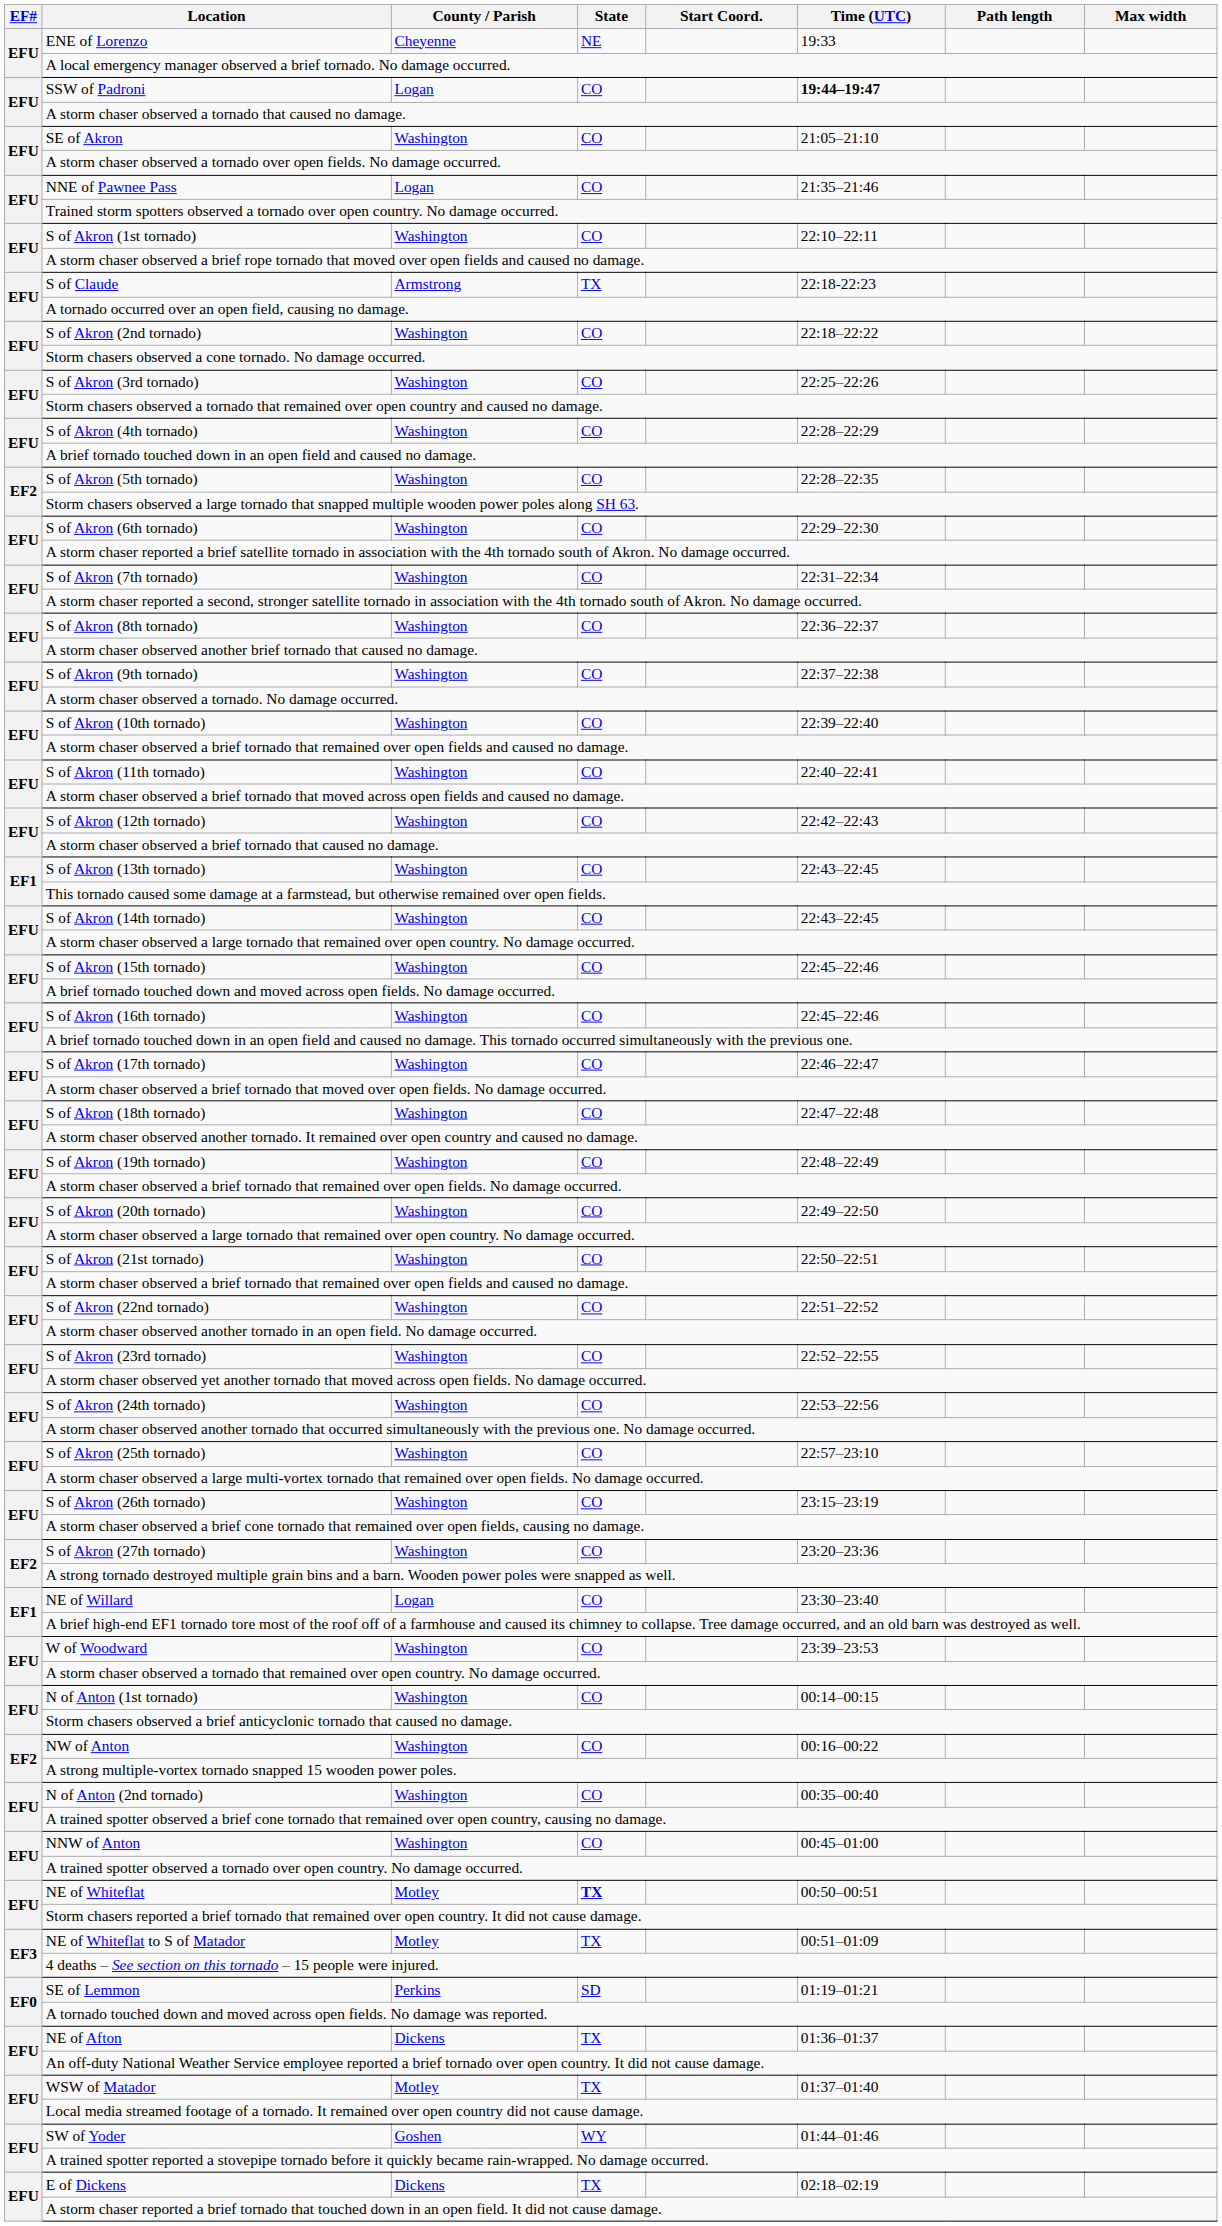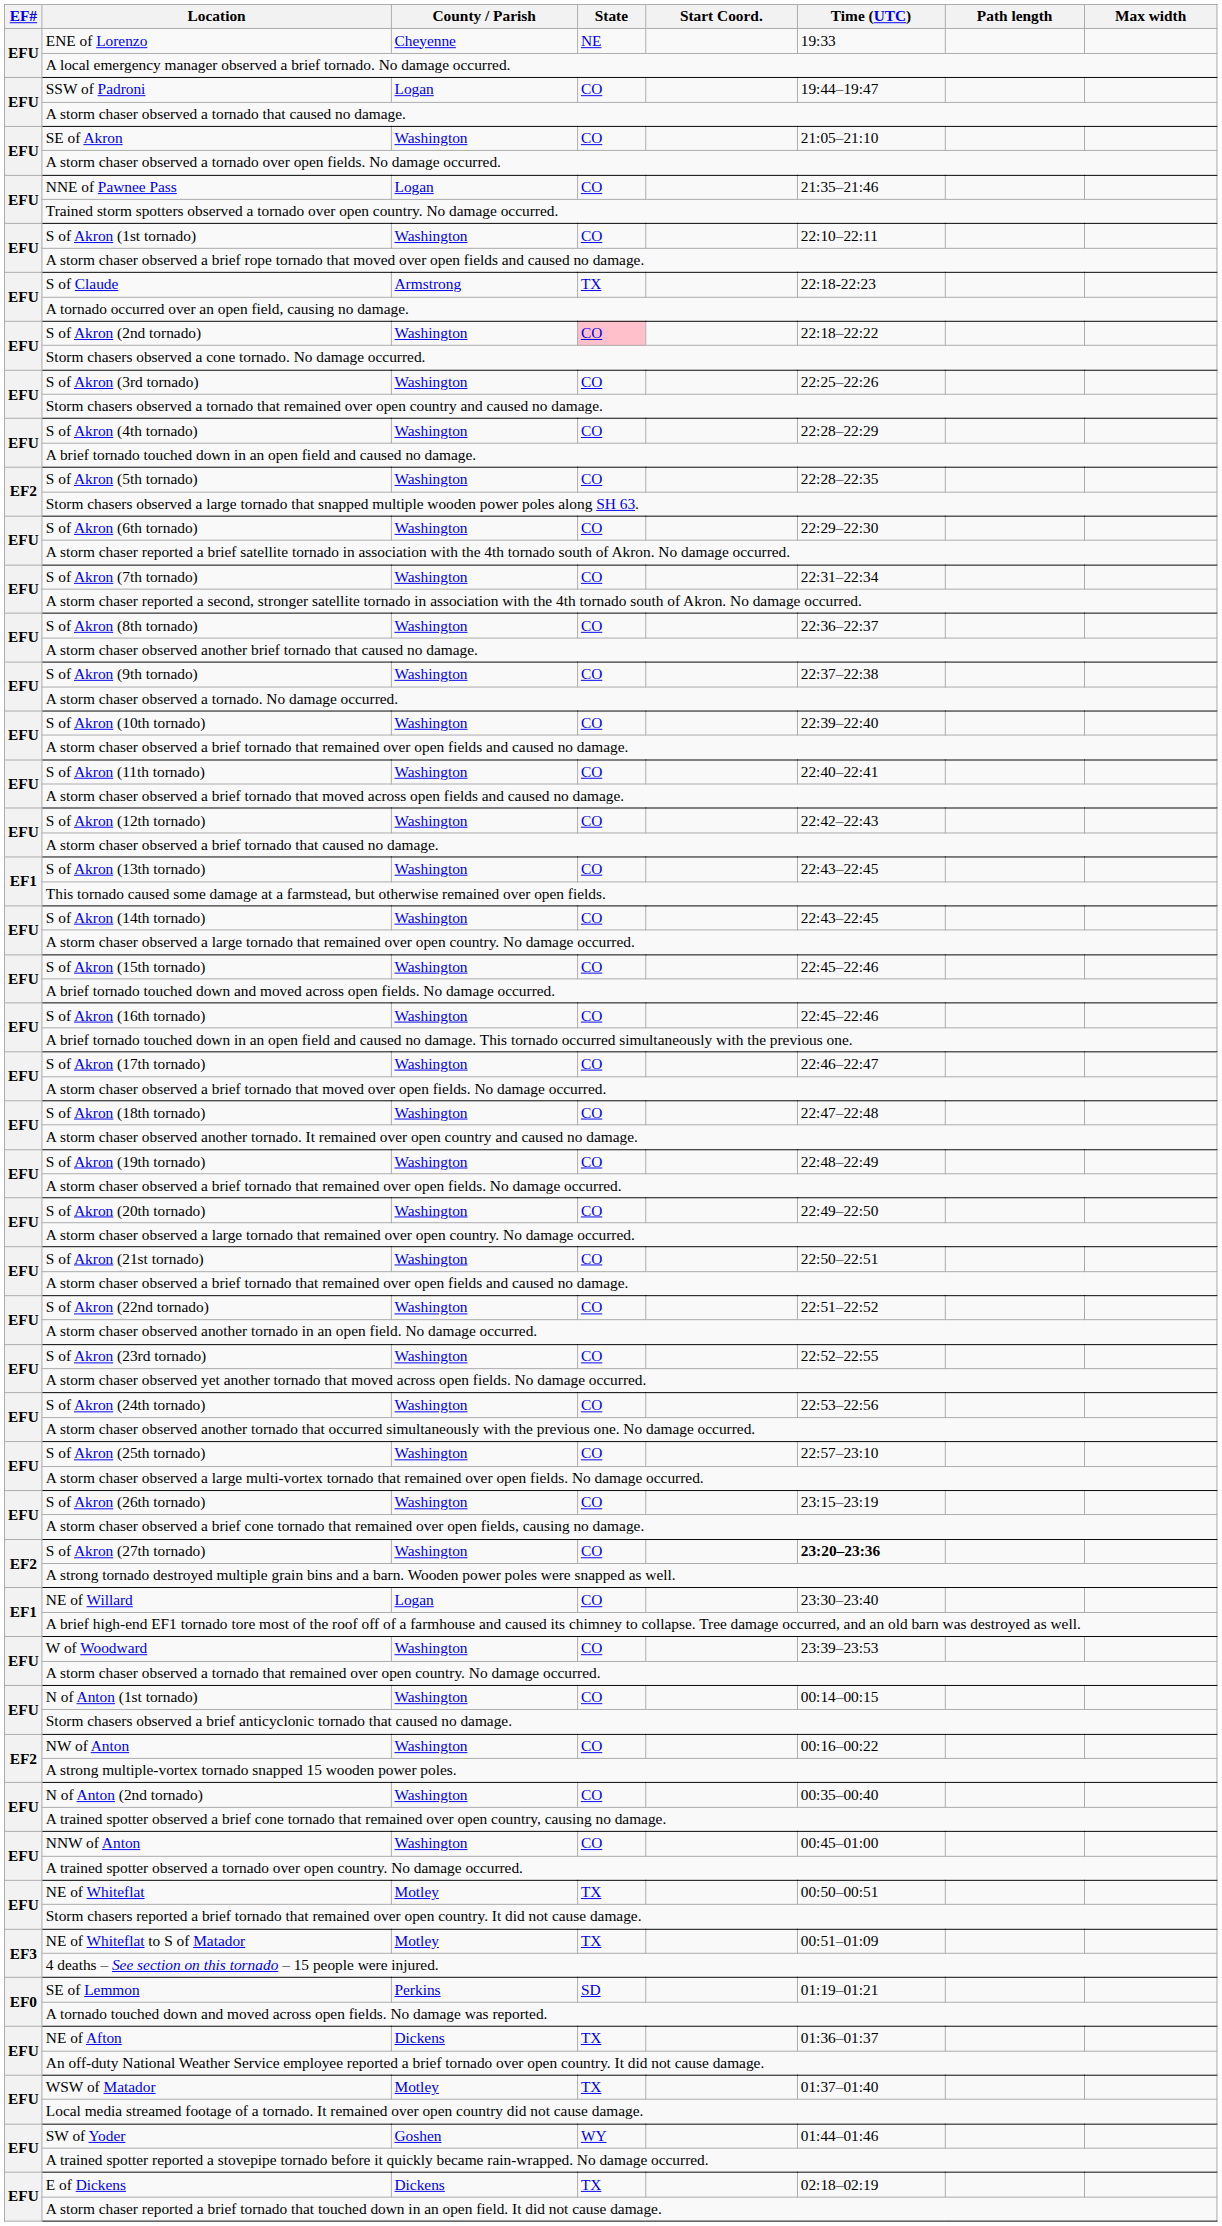(840, 89) bold -> (840, 89) normal
(592, 333) no background -> (592, 333) pink background
(840, 1551) normal -> (840, 1551) bold
(592, 1892) bold -> (591, 1892) normal
